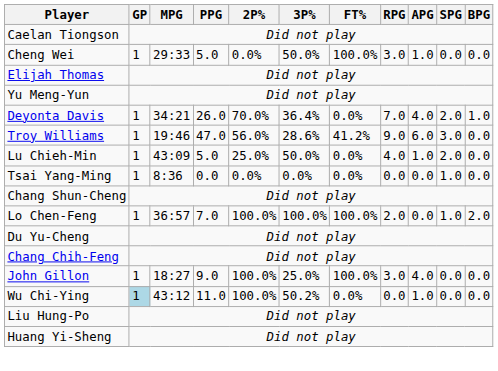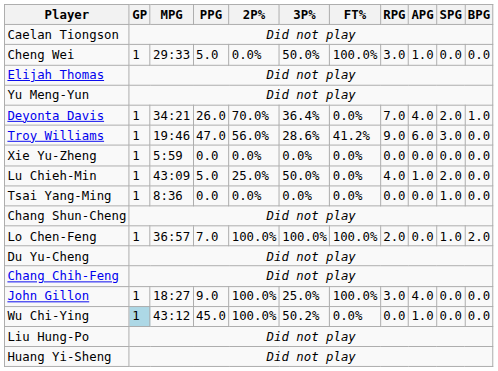+ row: (52, 155)
(211, 296) 11.0 -> (211, 316) 45.0
